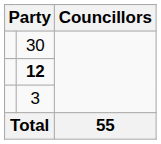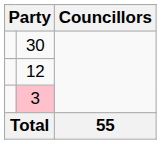(35, 71) bold -> (35, 71) normal
(35, 98) no background -> (35, 98) pink background
